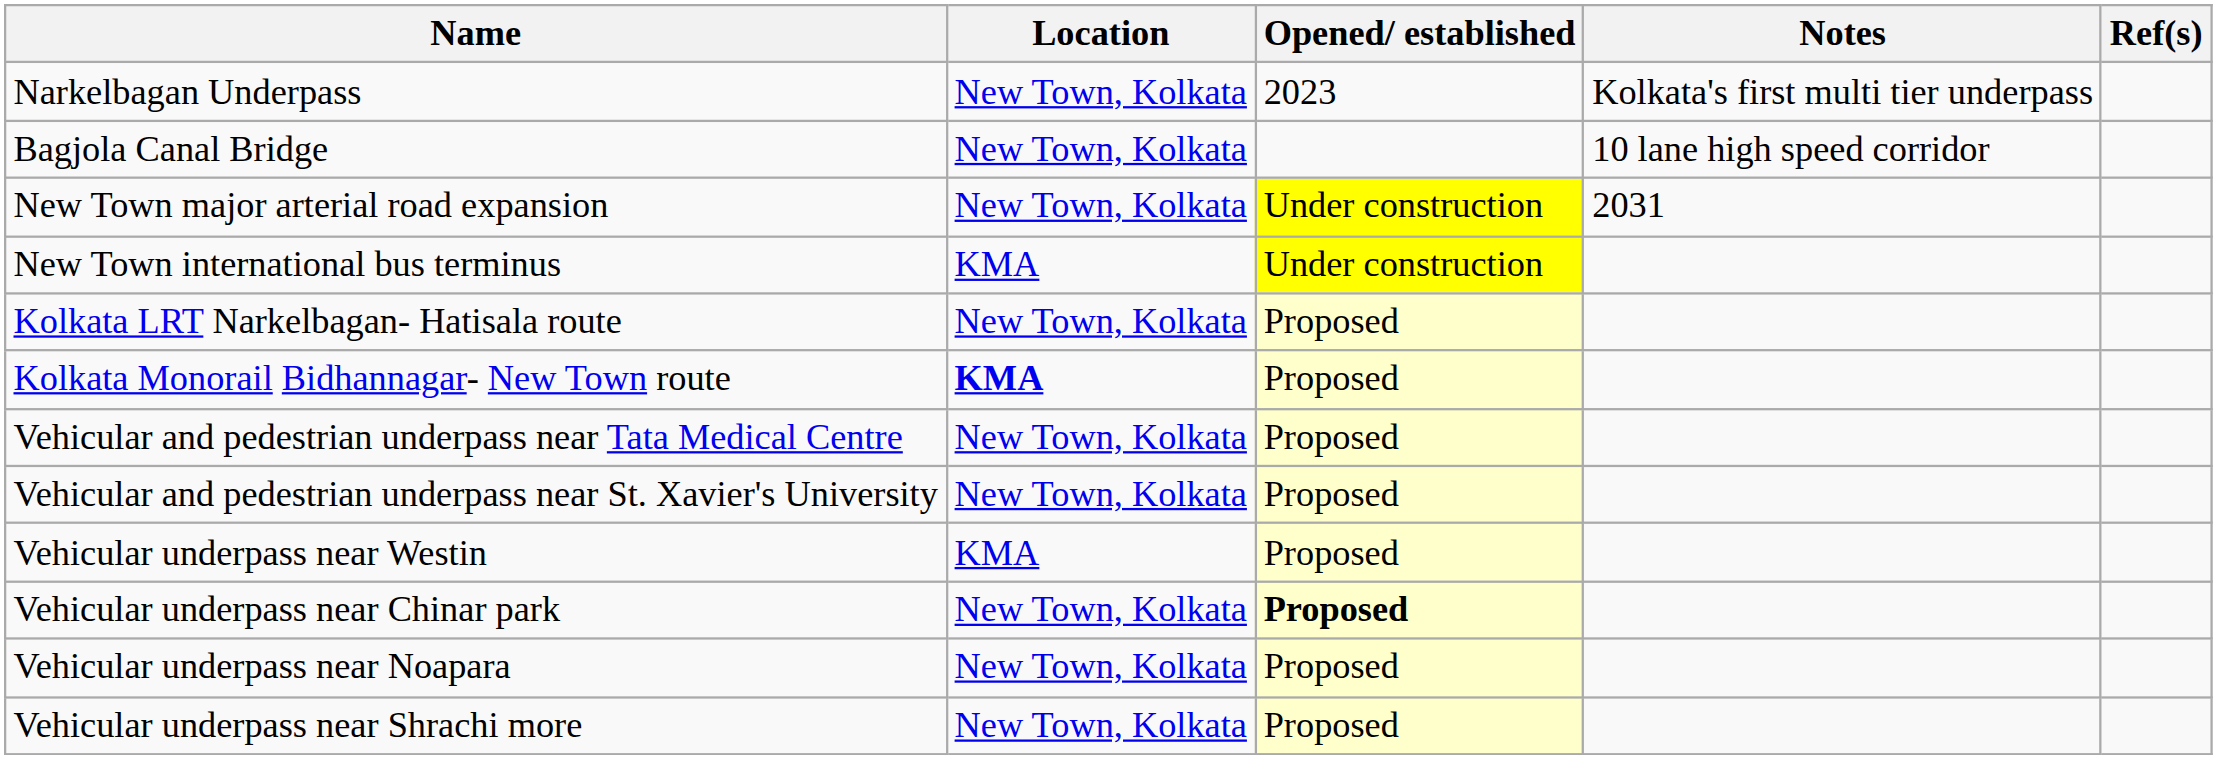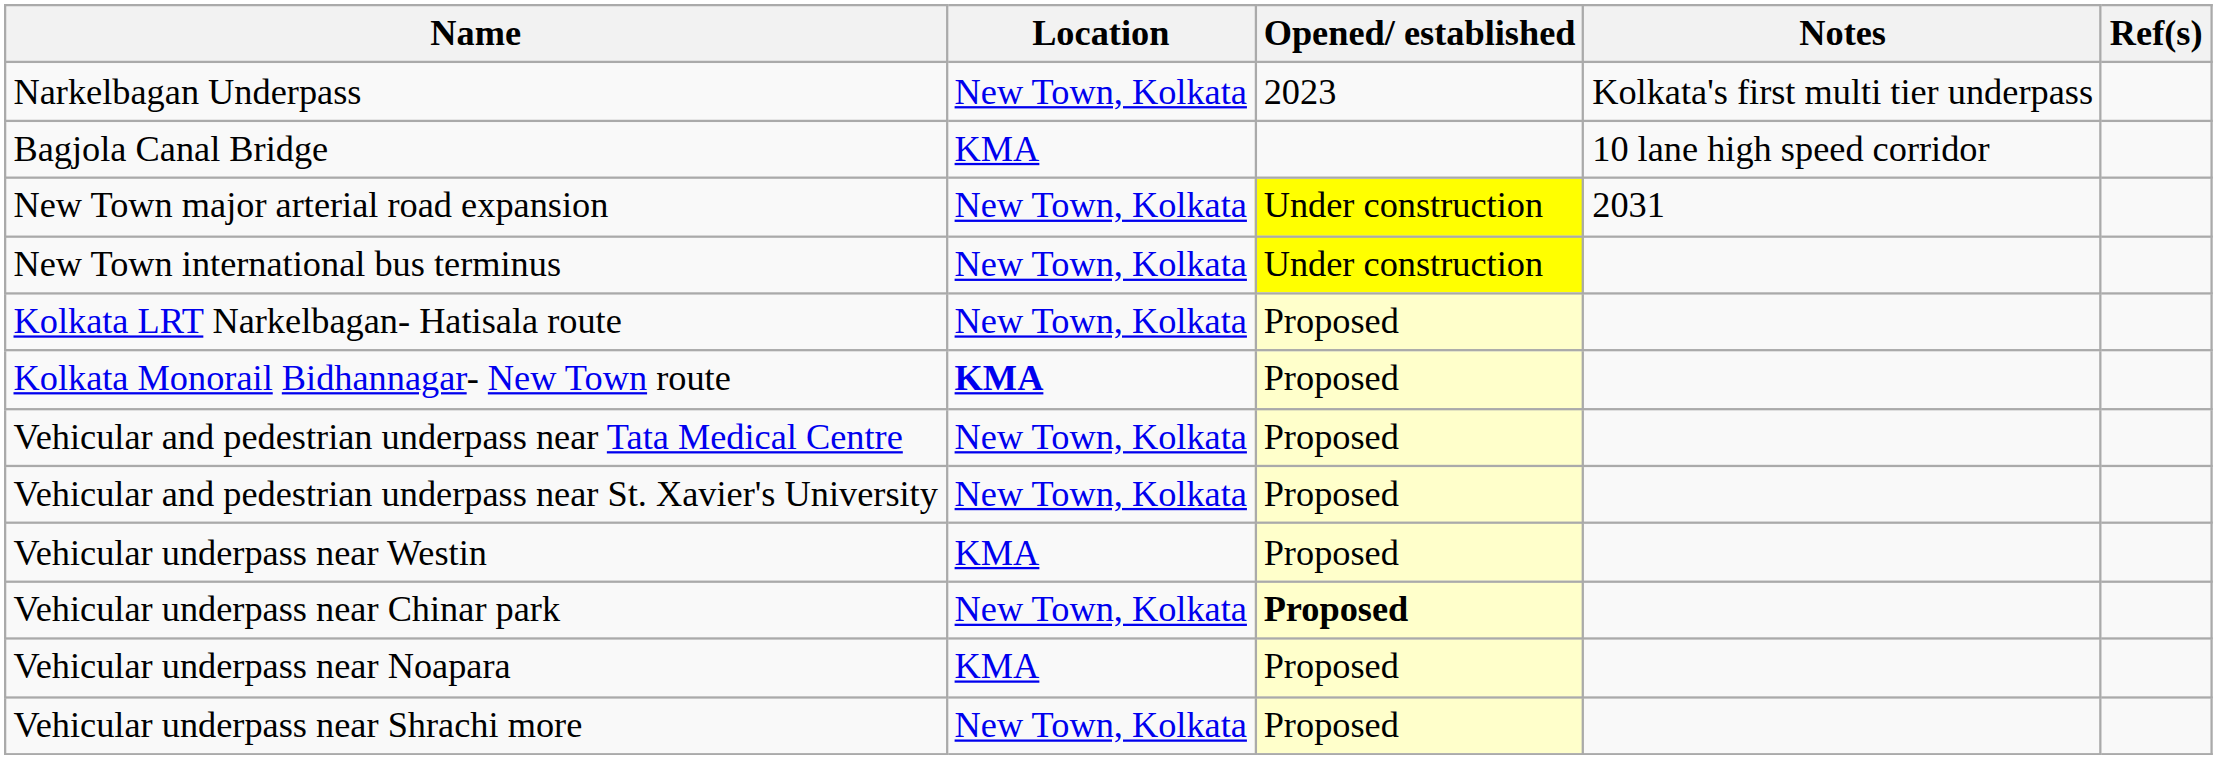(1101, 148) New Town, Kolkata -> (997, 148) KMA
(997, 263) KMA -> (1101, 263) New Town, Kolkata
(1101, 666) New Town, Kolkata -> (997, 666) KMA
